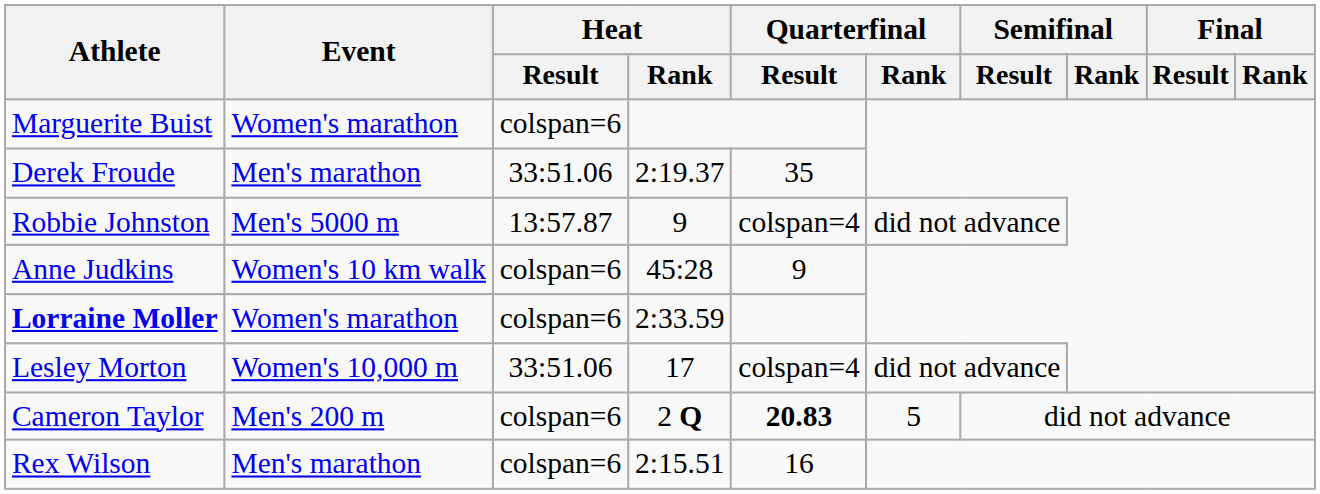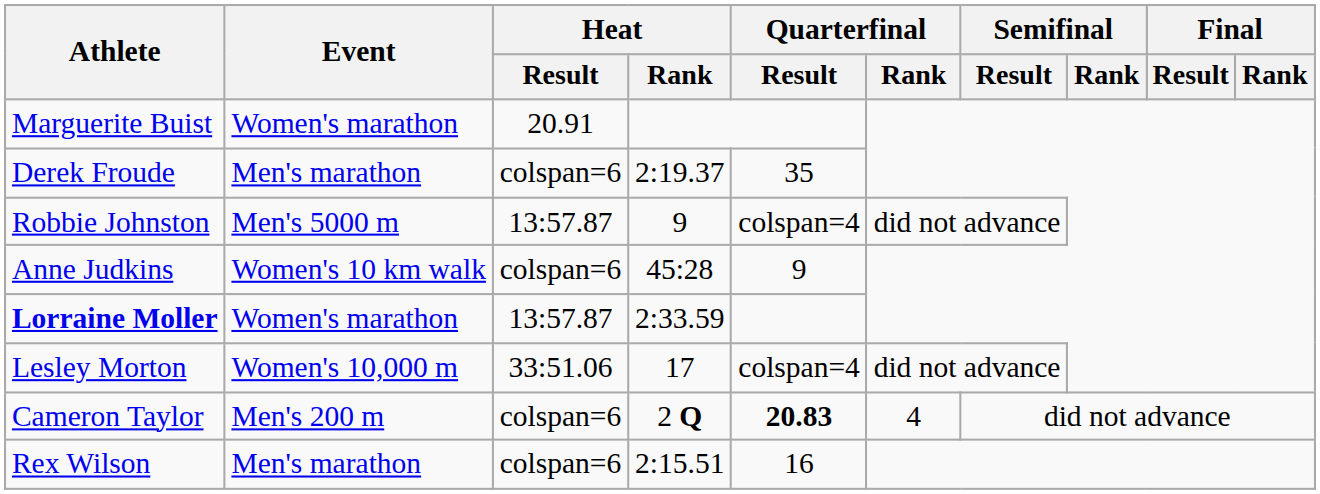(561, 123) colspan=6 -> (560, 123) 20.91
(561, 172) 33:51.06 -> (561, 172) colspan=6
(561, 318) colspan=6 -> (561, 318) 13:57.87
(914, 416) 5 -> (914, 416) 4
